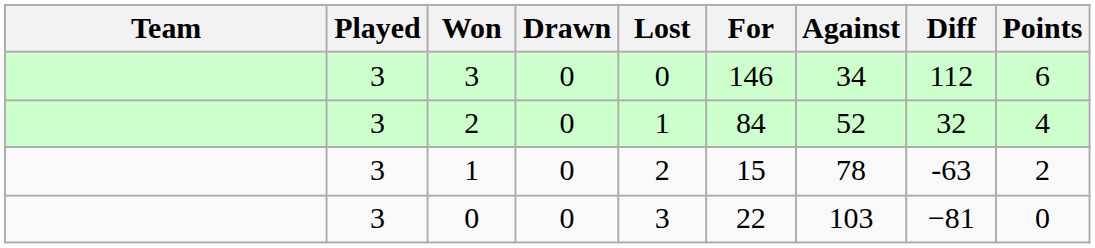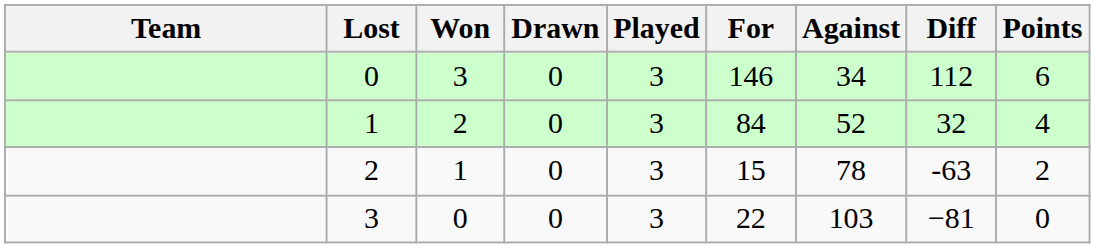columns swapped: (377, 28) <-> (662, 28)
